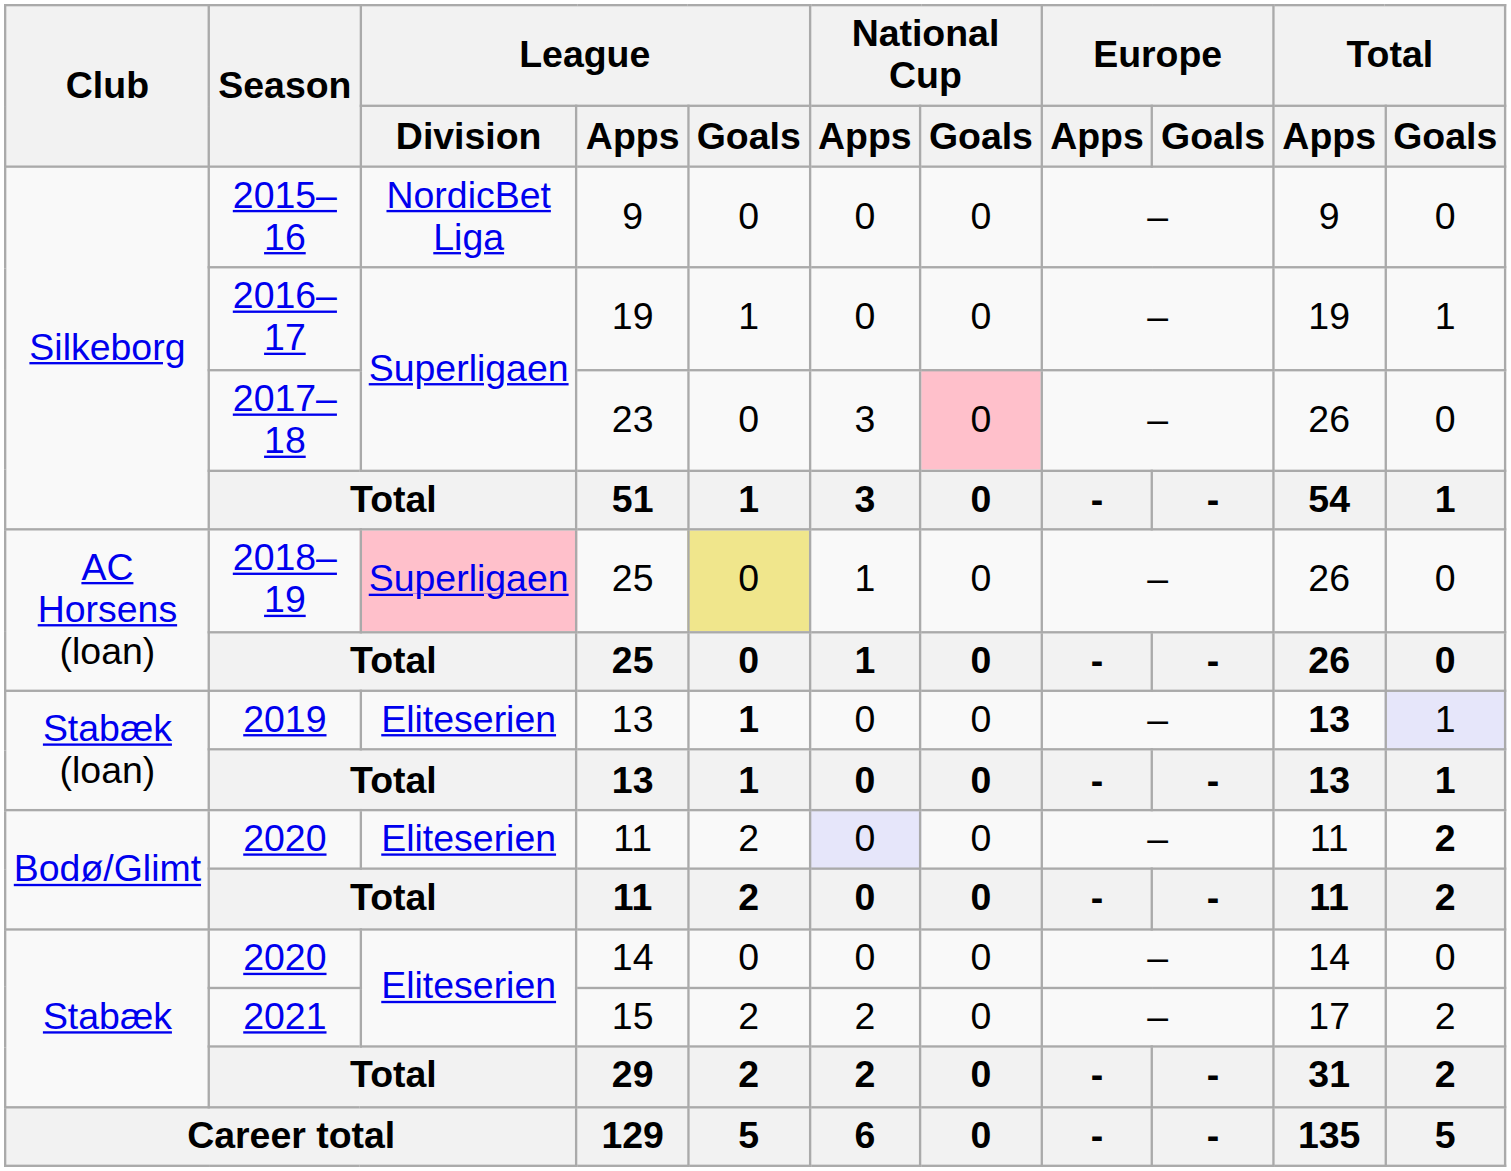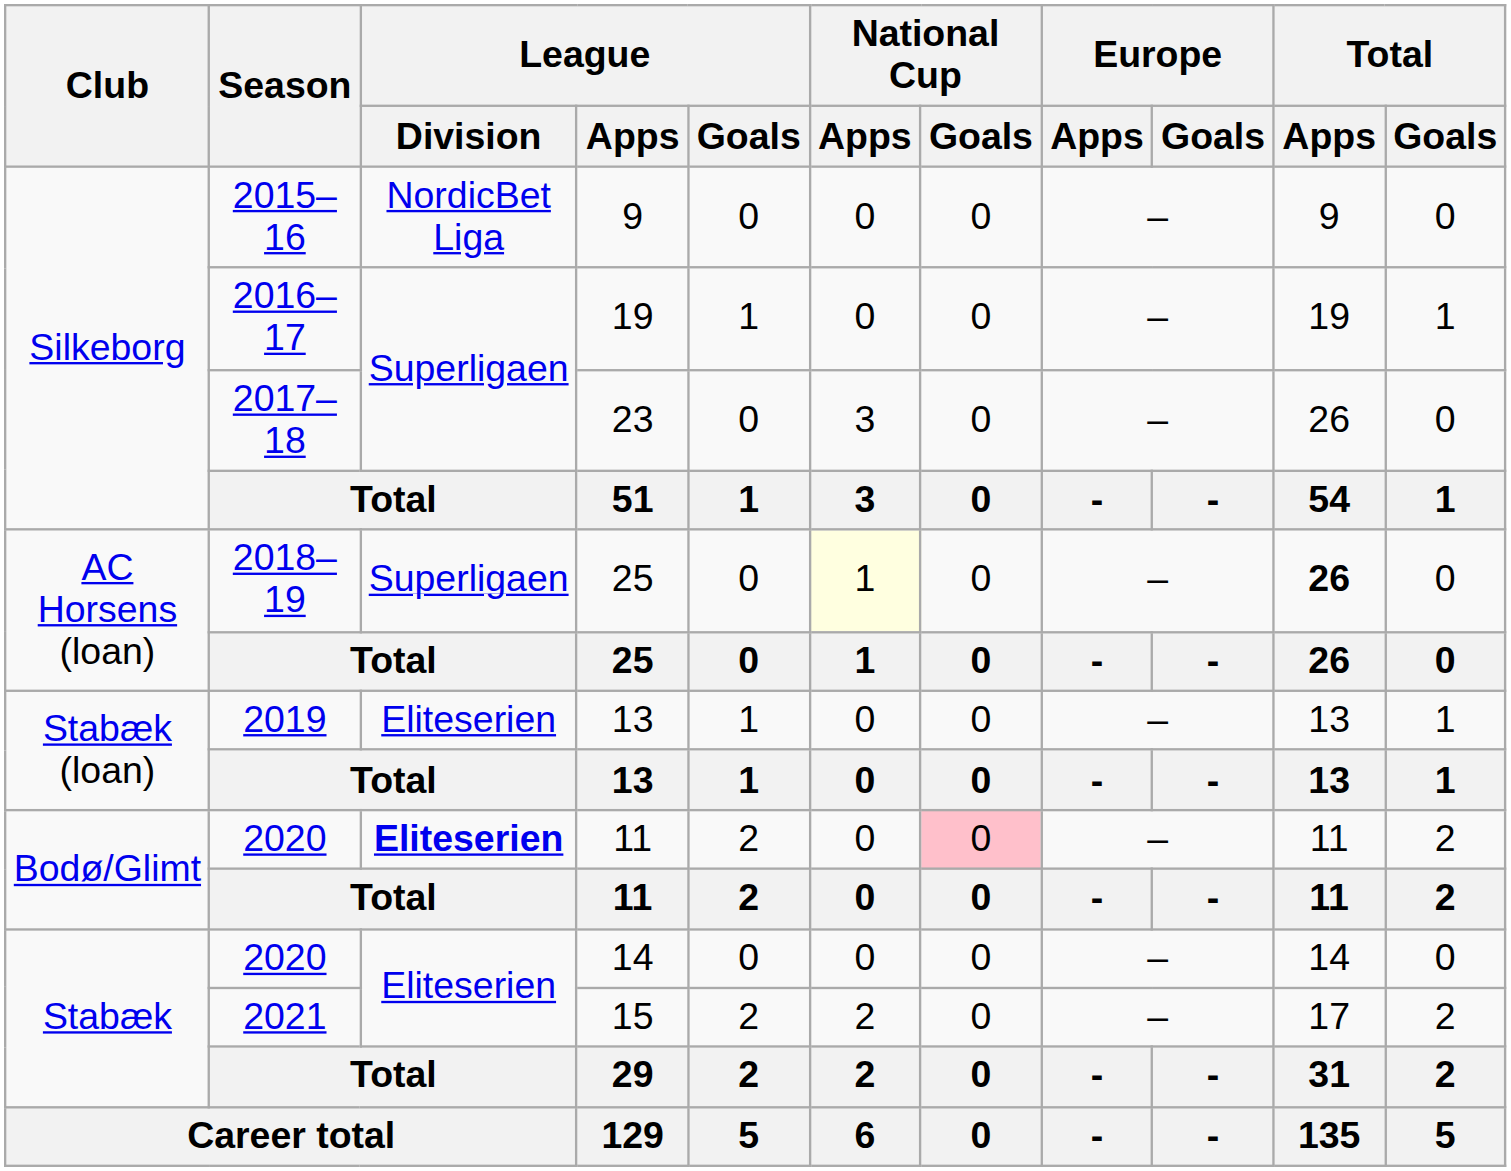(981, 419) pink background -> (981, 419) no background
(469, 579) pink background -> (469, 579) no background
(749, 579) khaki background -> (749, 579) no background
(865, 579) no background -> (865, 579) lightyellow background
(1329, 579) normal -> (1329, 579) bold
(749, 719) bold -> (749, 719) normal
(1329, 719) bold -> (1329, 719) normal
(1445, 719) lavender background -> (1445, 719) no background
(469, 838) normal -> (469, 838) bold
(865, 838) lavender background -> (865, 838) no background
(981, 838) no background -> (981, 838) pink background
(1445, 838) bold -> (1445, 838) normal
